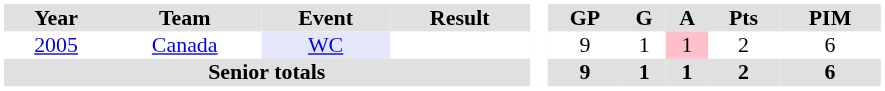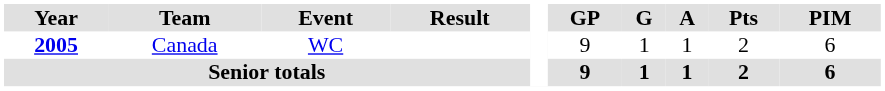(56, 44) normal -> (56, 44) bold
(326, 44) lavender background -> (326, 44) no background
(687, 44) pink background -> (687, 44) no background
